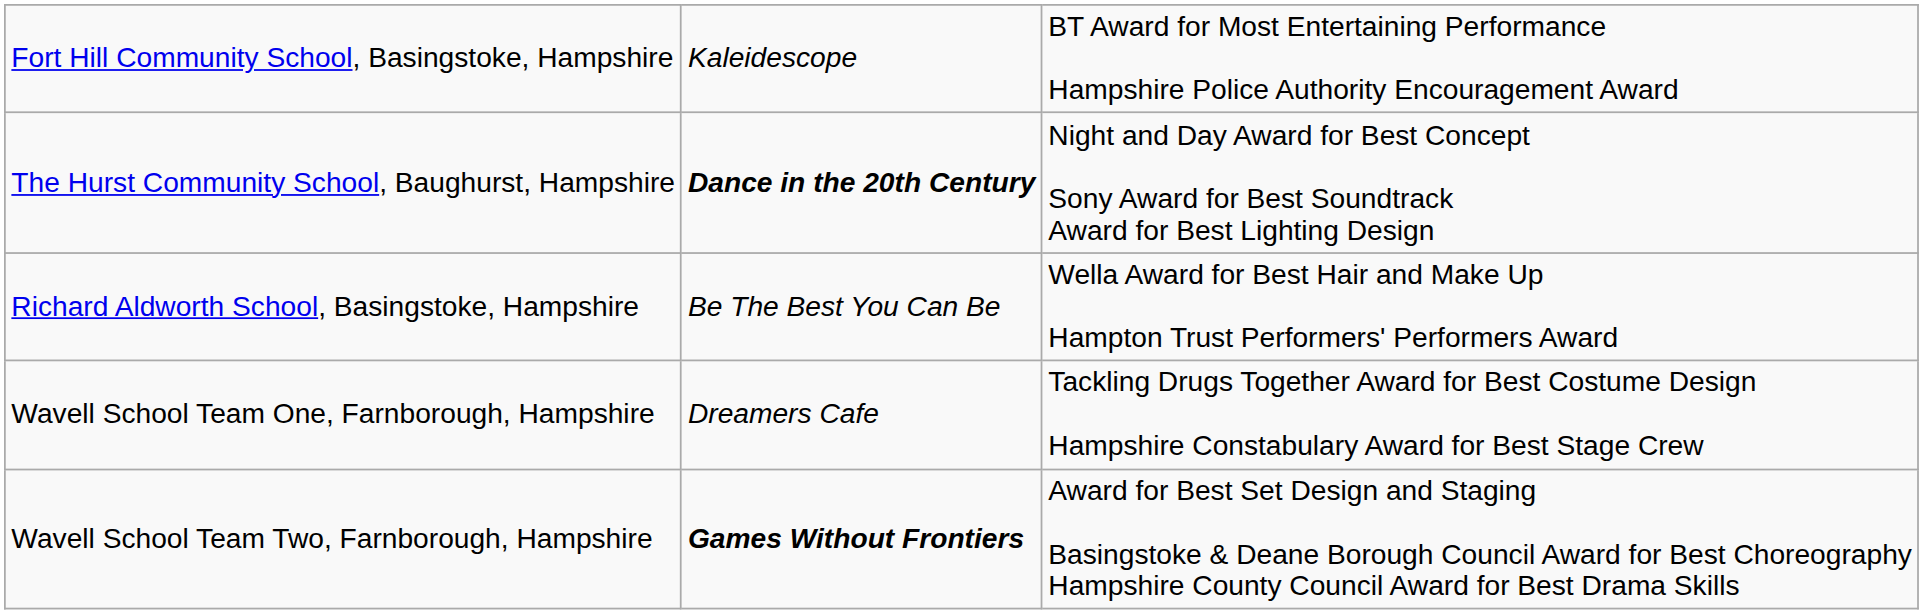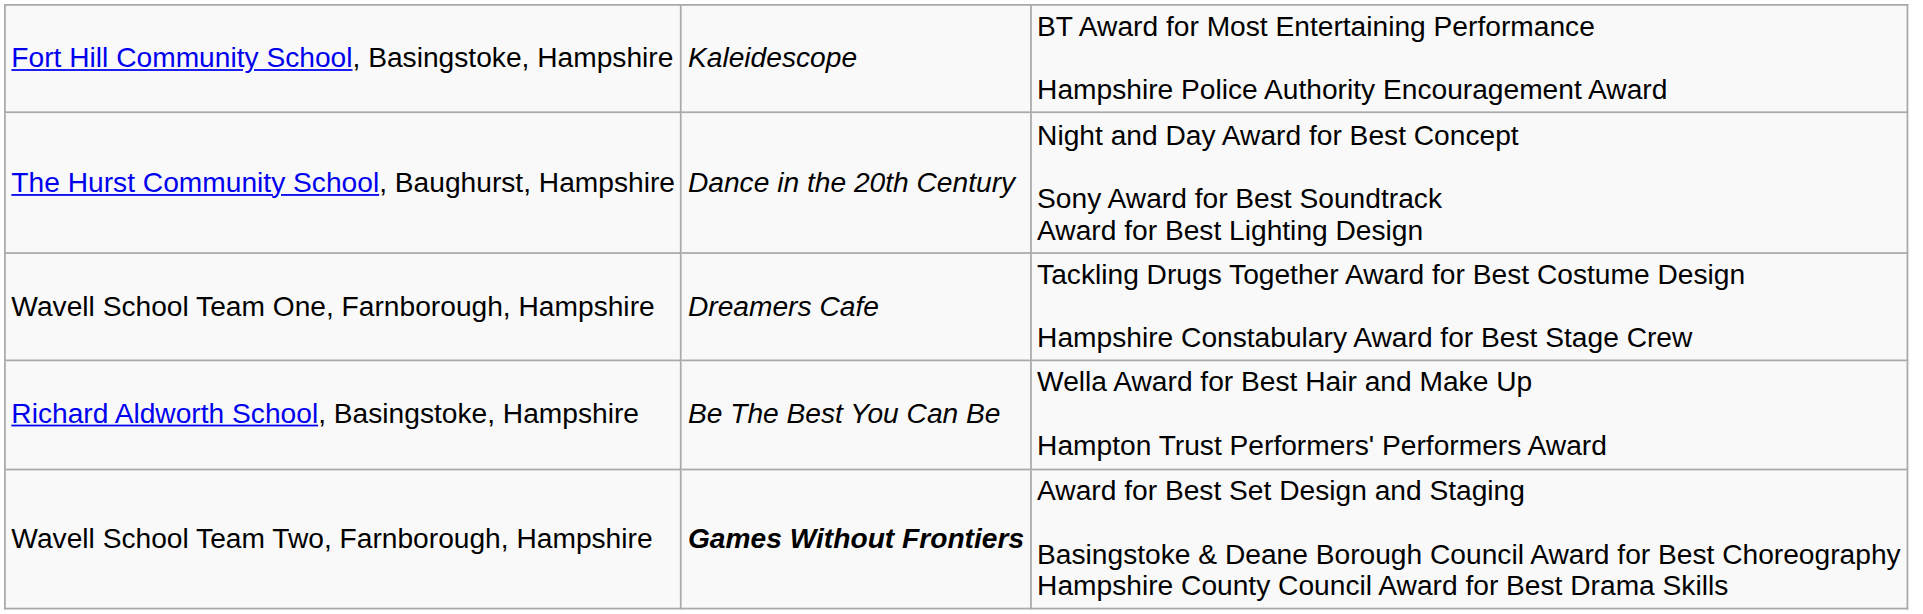(862, 182) bold -> (852, 182) normal
rows swapped: (325, 306) <-> (333, 414)
